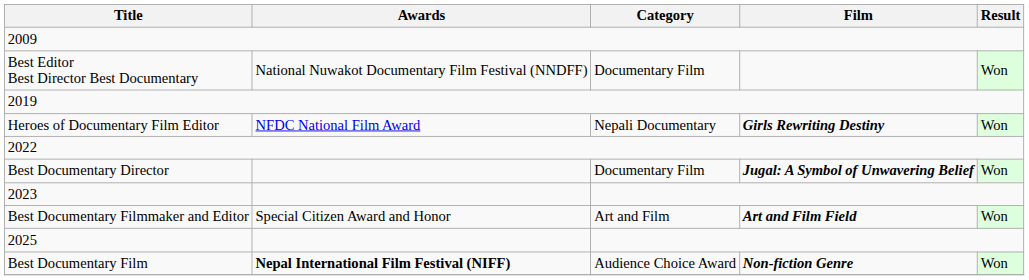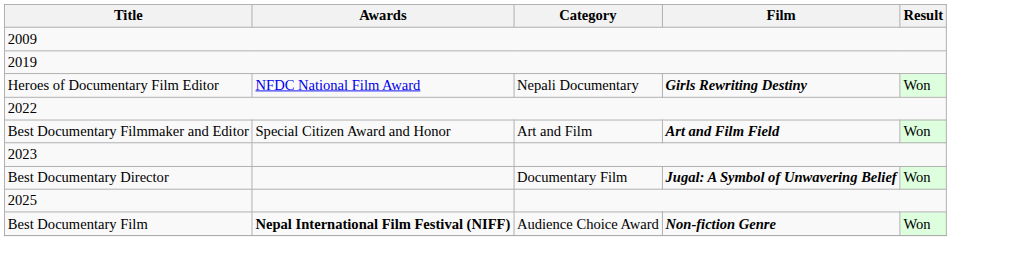- row: (103, 70)
rows swapped: (128, 217) <-> (88, 170)
